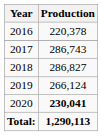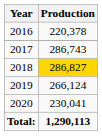(68, 67) no background -> (68, 67) gold background
(68, 103) bold -> (68, 103) normal
